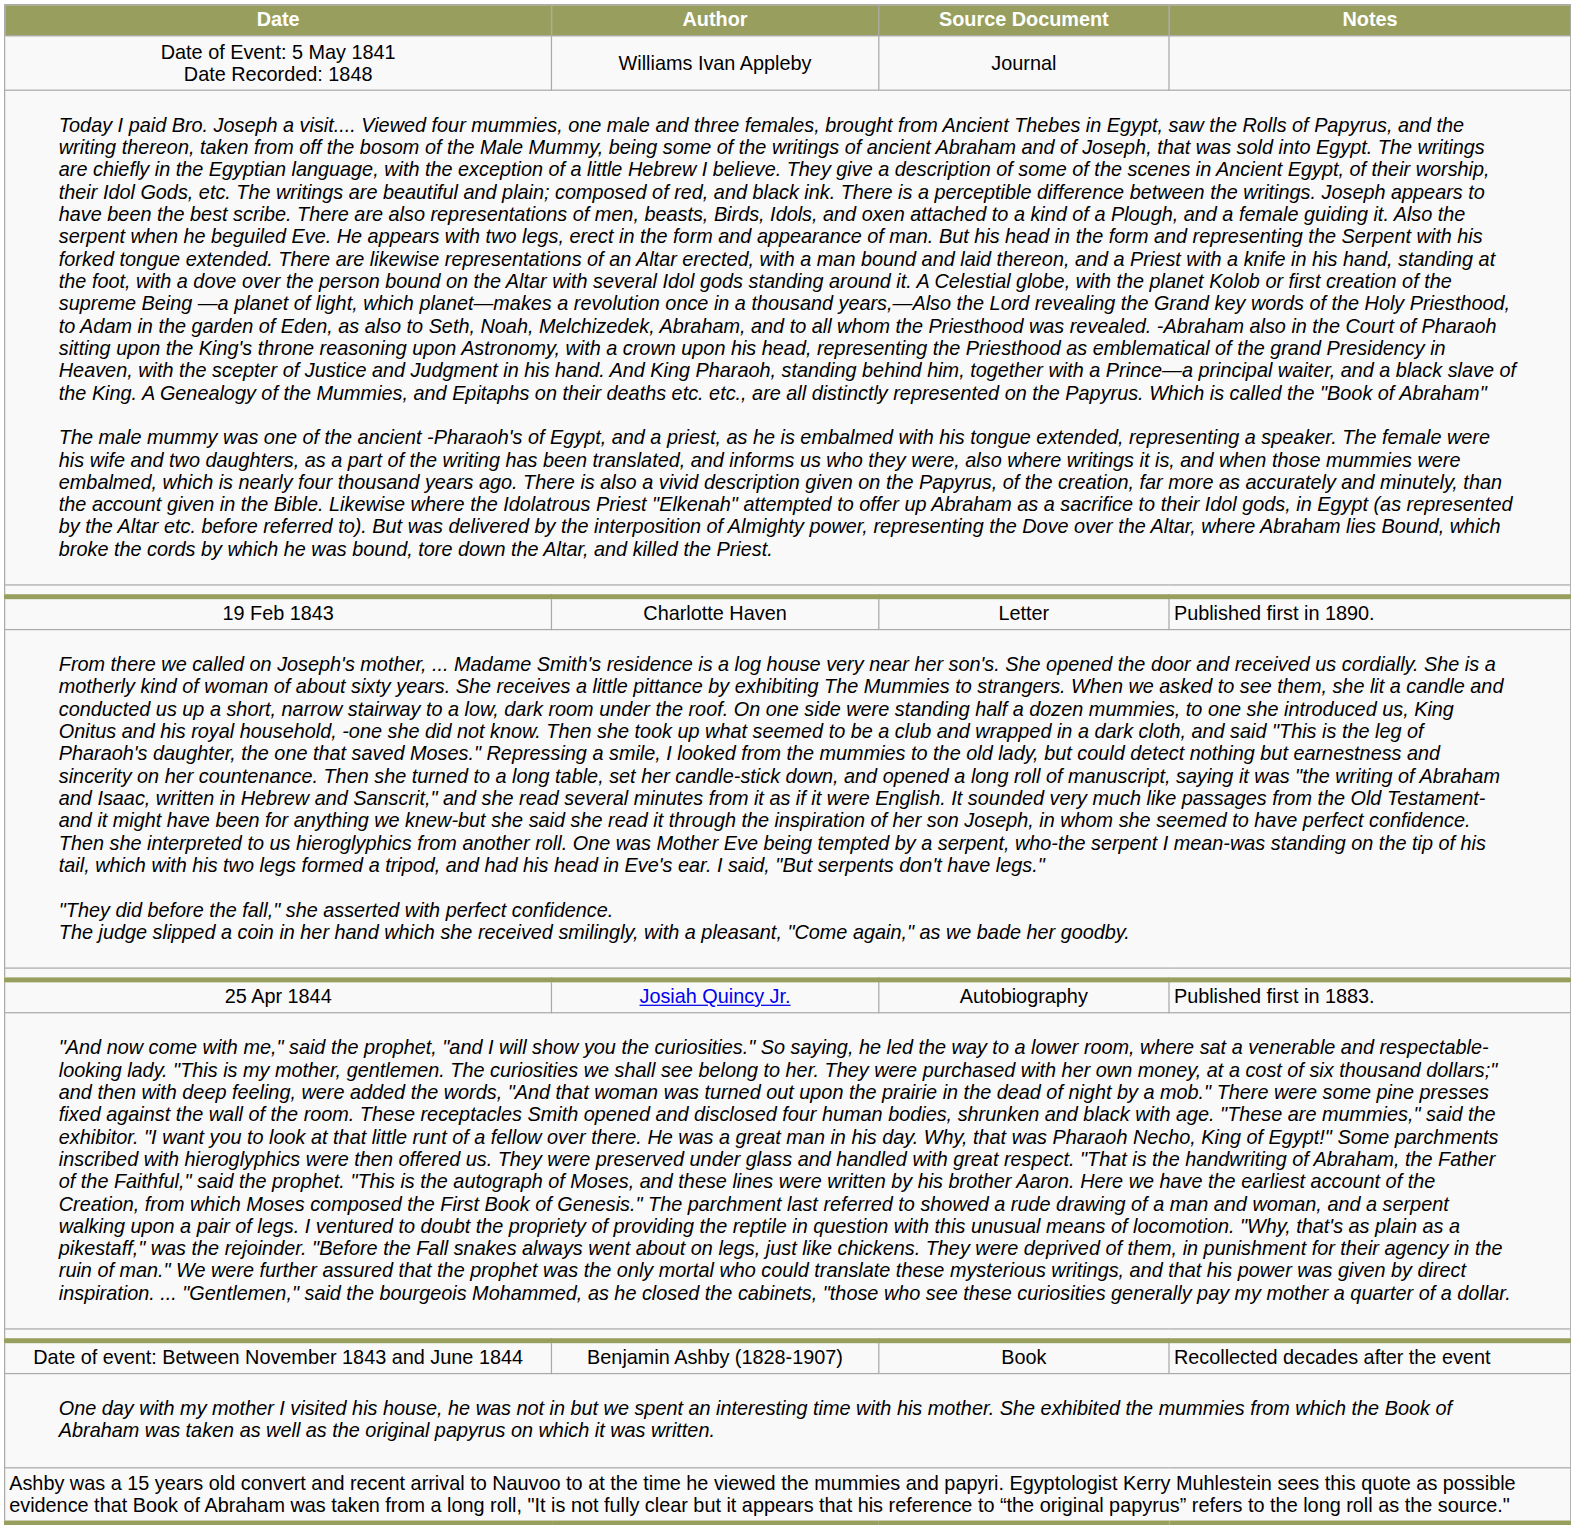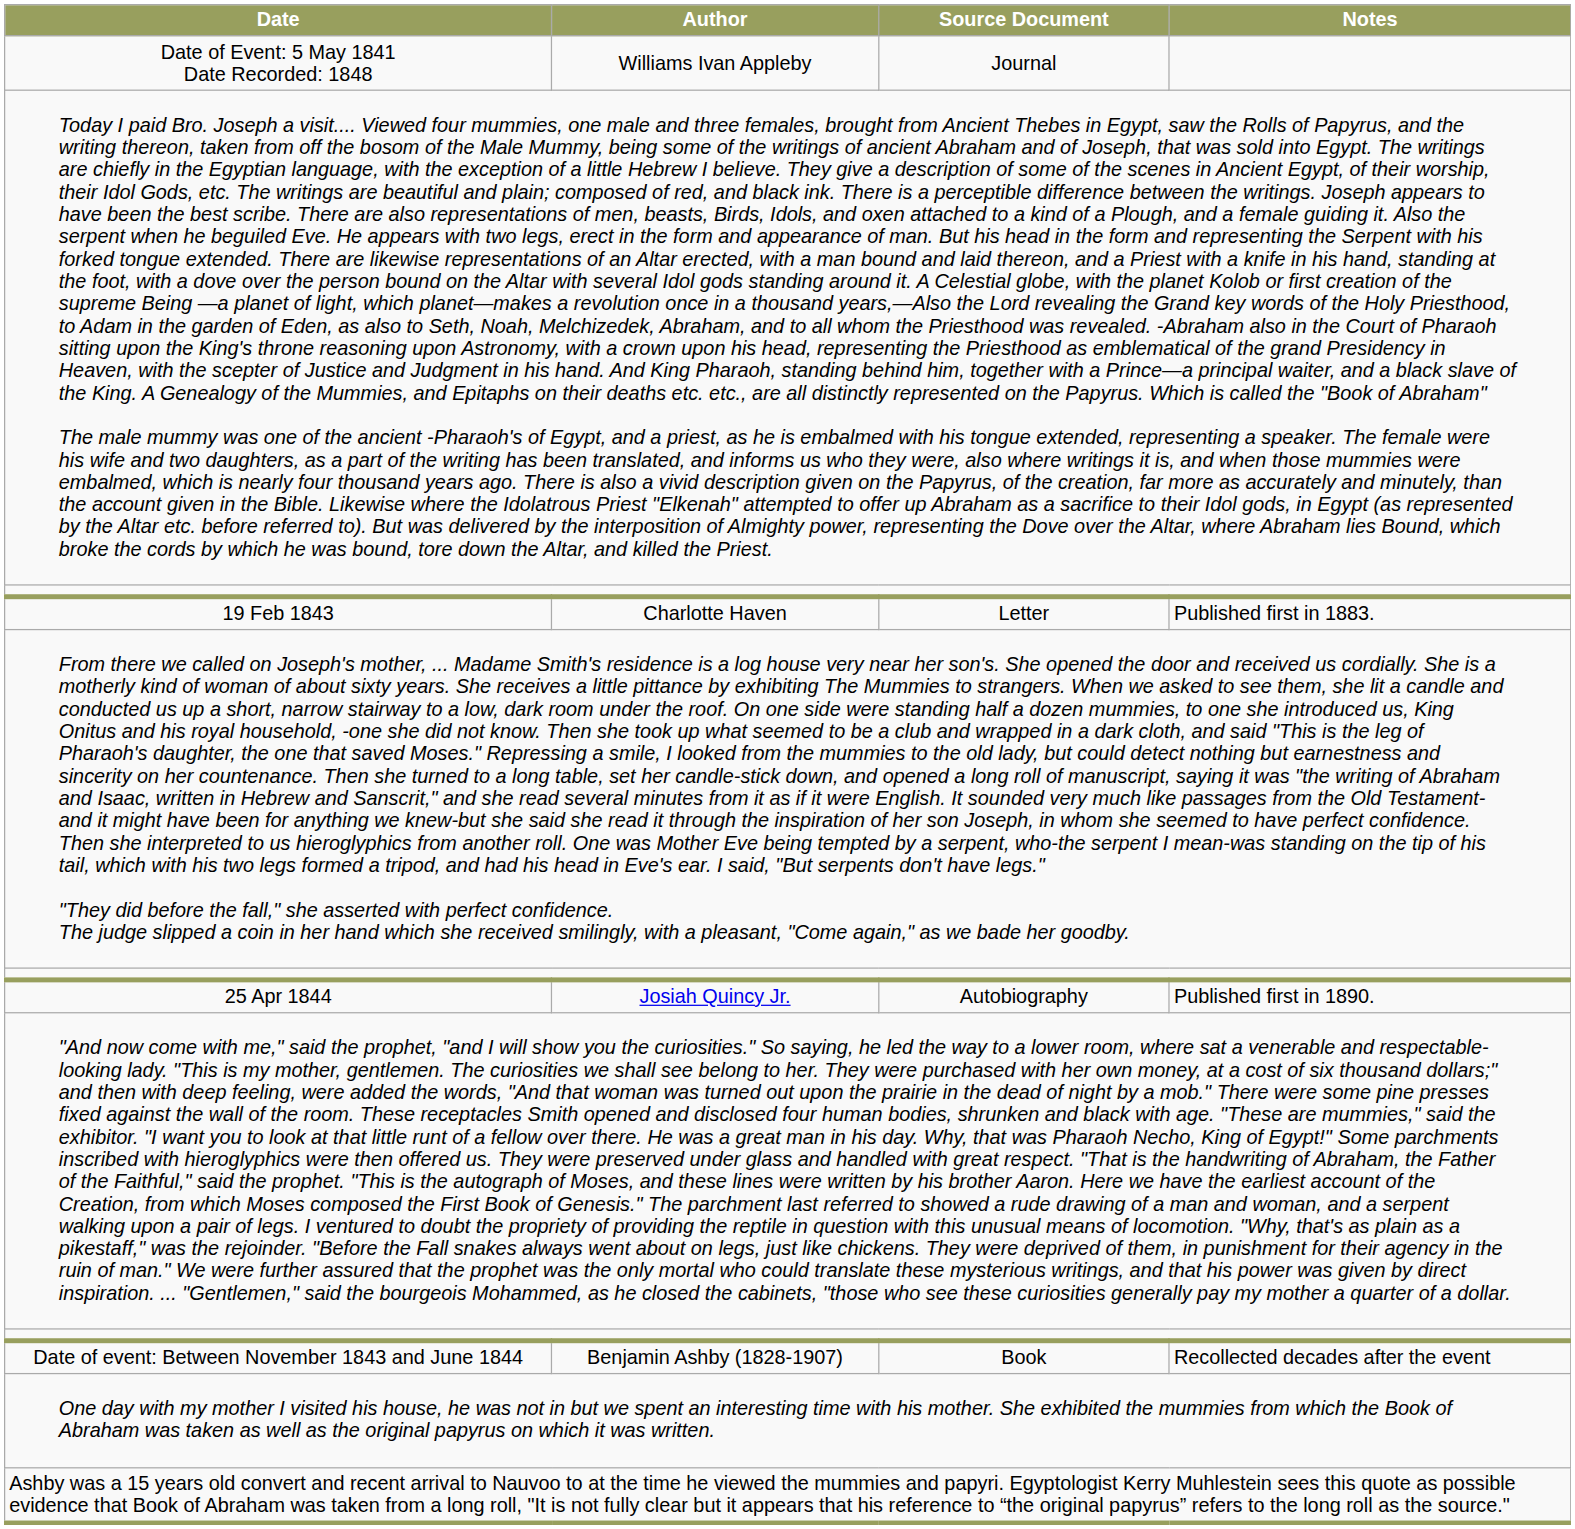(1274, 613) Published first in 1890. -> (1274, 613) Published first in 1883.
(1274, 996) Published first in 1883. -> (1274, 996) Published first in 1890.
